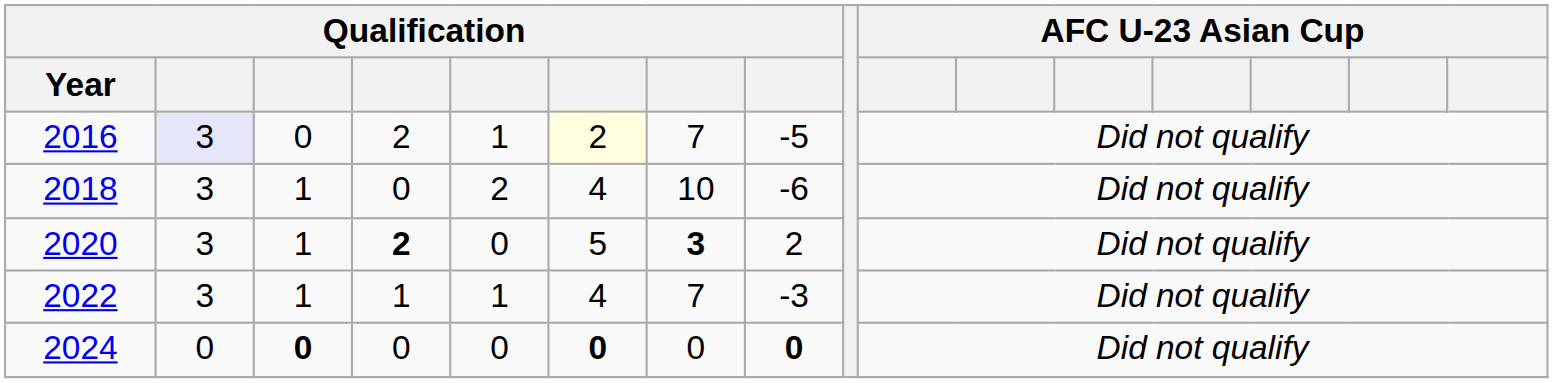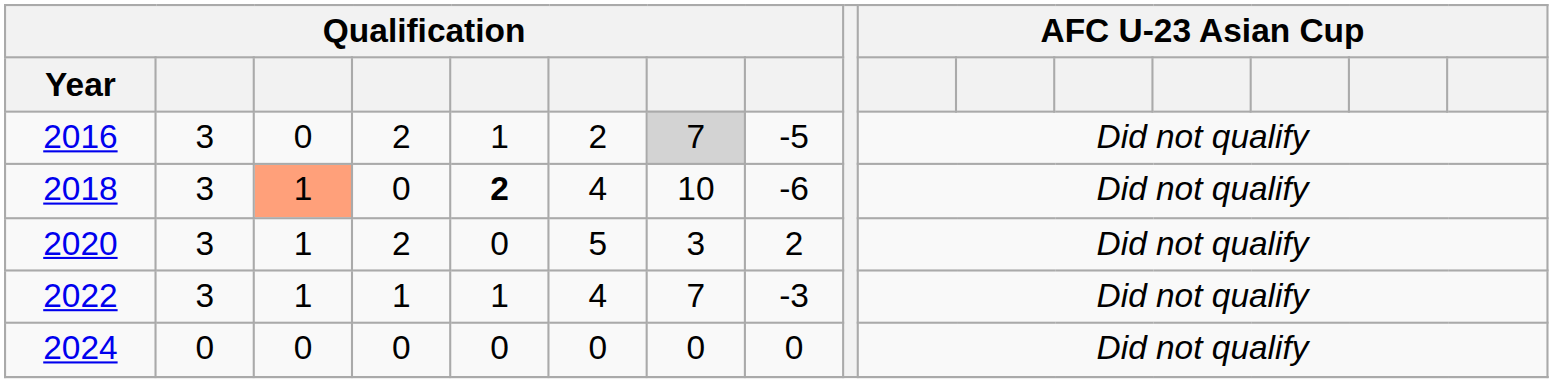(205, 137) lavender background -> (205, 137) no background
(598, 137) lightyellow background -> (598, 137) no background
(696, 137) no background -> (696, 137) lightgrey background
(303, 190) no background -> (303, 190) lightsalmon background
(499, 190) normal -> (499, 190) bold
(401, 243) bold -> (401, 243) normal
(696, 243) bold -> (696, 243) normal
(303, 349) bold -> (303, 349) normal
(598, 349) bold -> (598, 349) normal
(794, 349) bold -> (794, 349) normal
